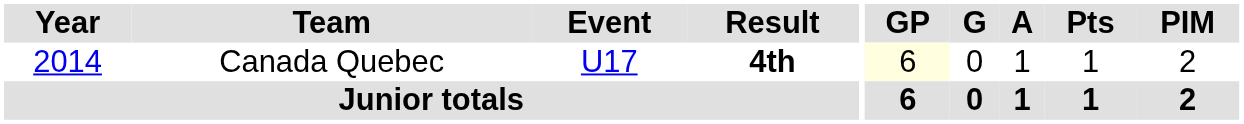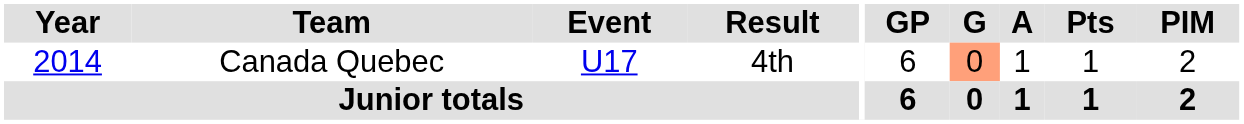(772, 61) bold -> (772, 61) normal
(908, 61) lightyellow background -> (908, 61) no background
(975, 61) no background -> (975, 61) lightsalmon background
